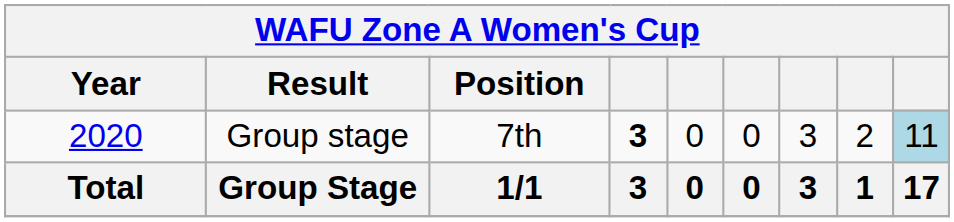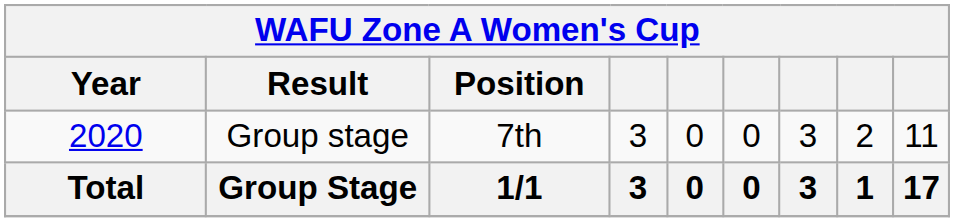(638, 135) bold -> (638, 135) normal
(921, 135) lightblue background -> (921, 135) no background
